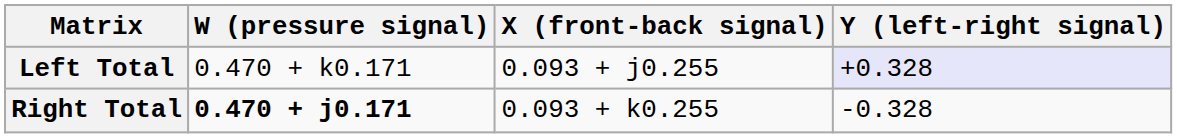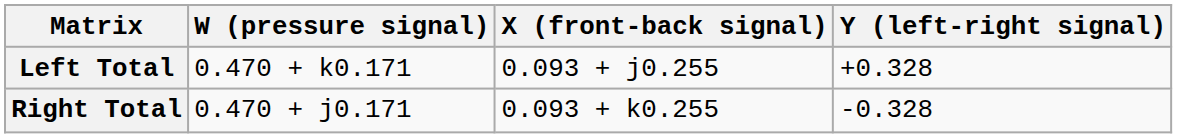(886, 68) lavender background -> (886, 68) no background
(303, 110) bold -> (303, 110) normal
